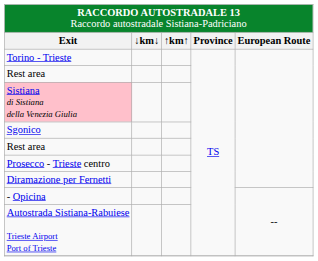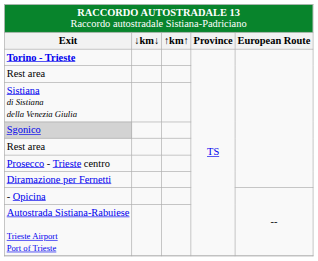(39, 57) normal -> (41, 57) bold
(42, 102) pink background -> (42, 102) no background
(24, 130) no background -> (24, 130) lightgrey background
